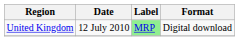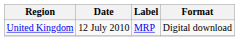(144, 28) lightgreen background -> (144, 28) no background
